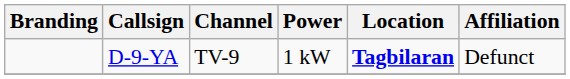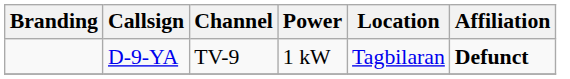(403, 56) bold -> (398, 56) normal
(499, 56) normal -> (492, 56) bold
